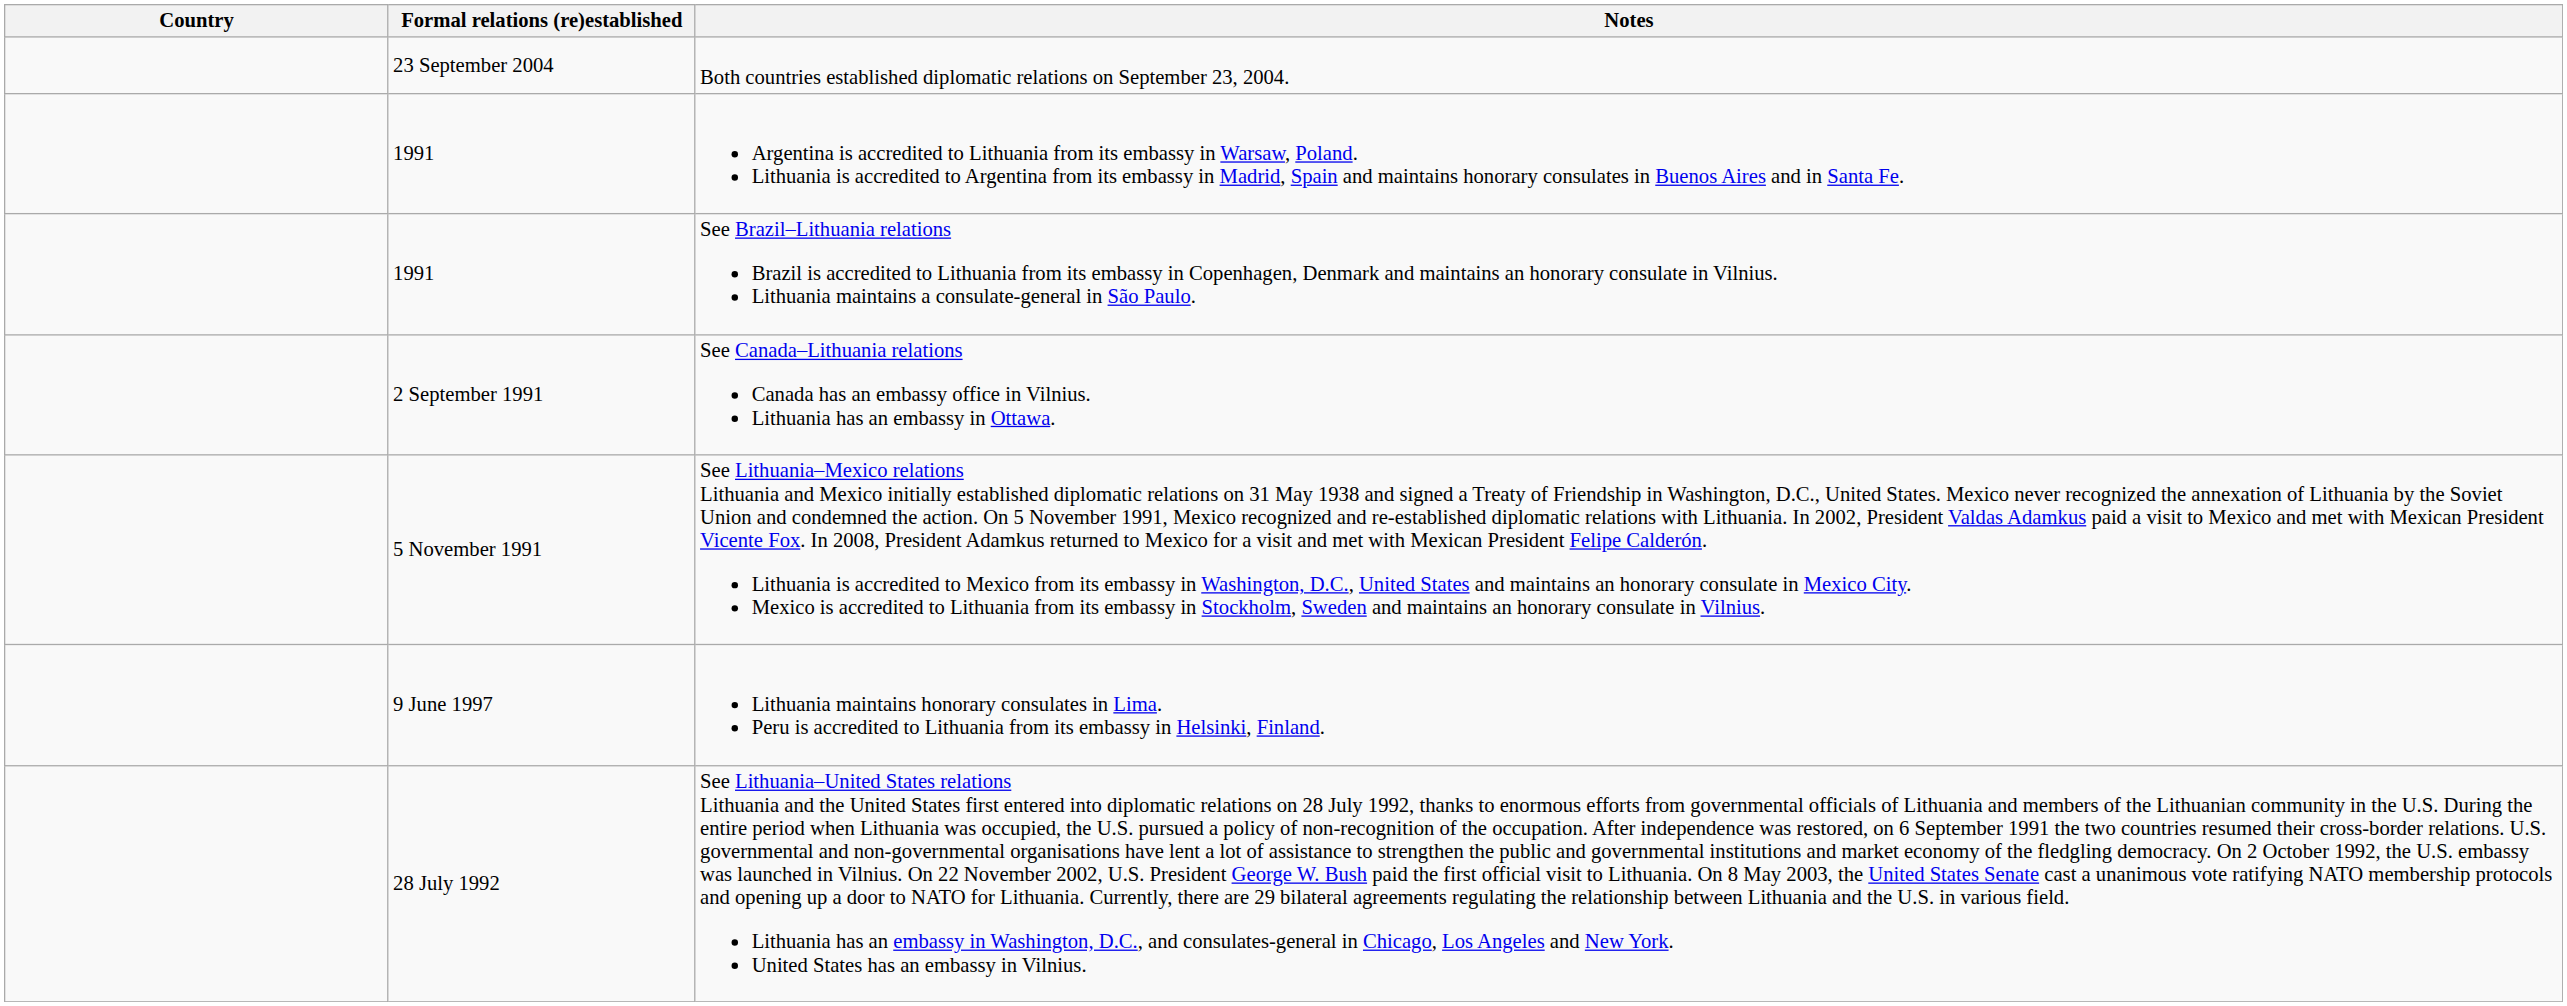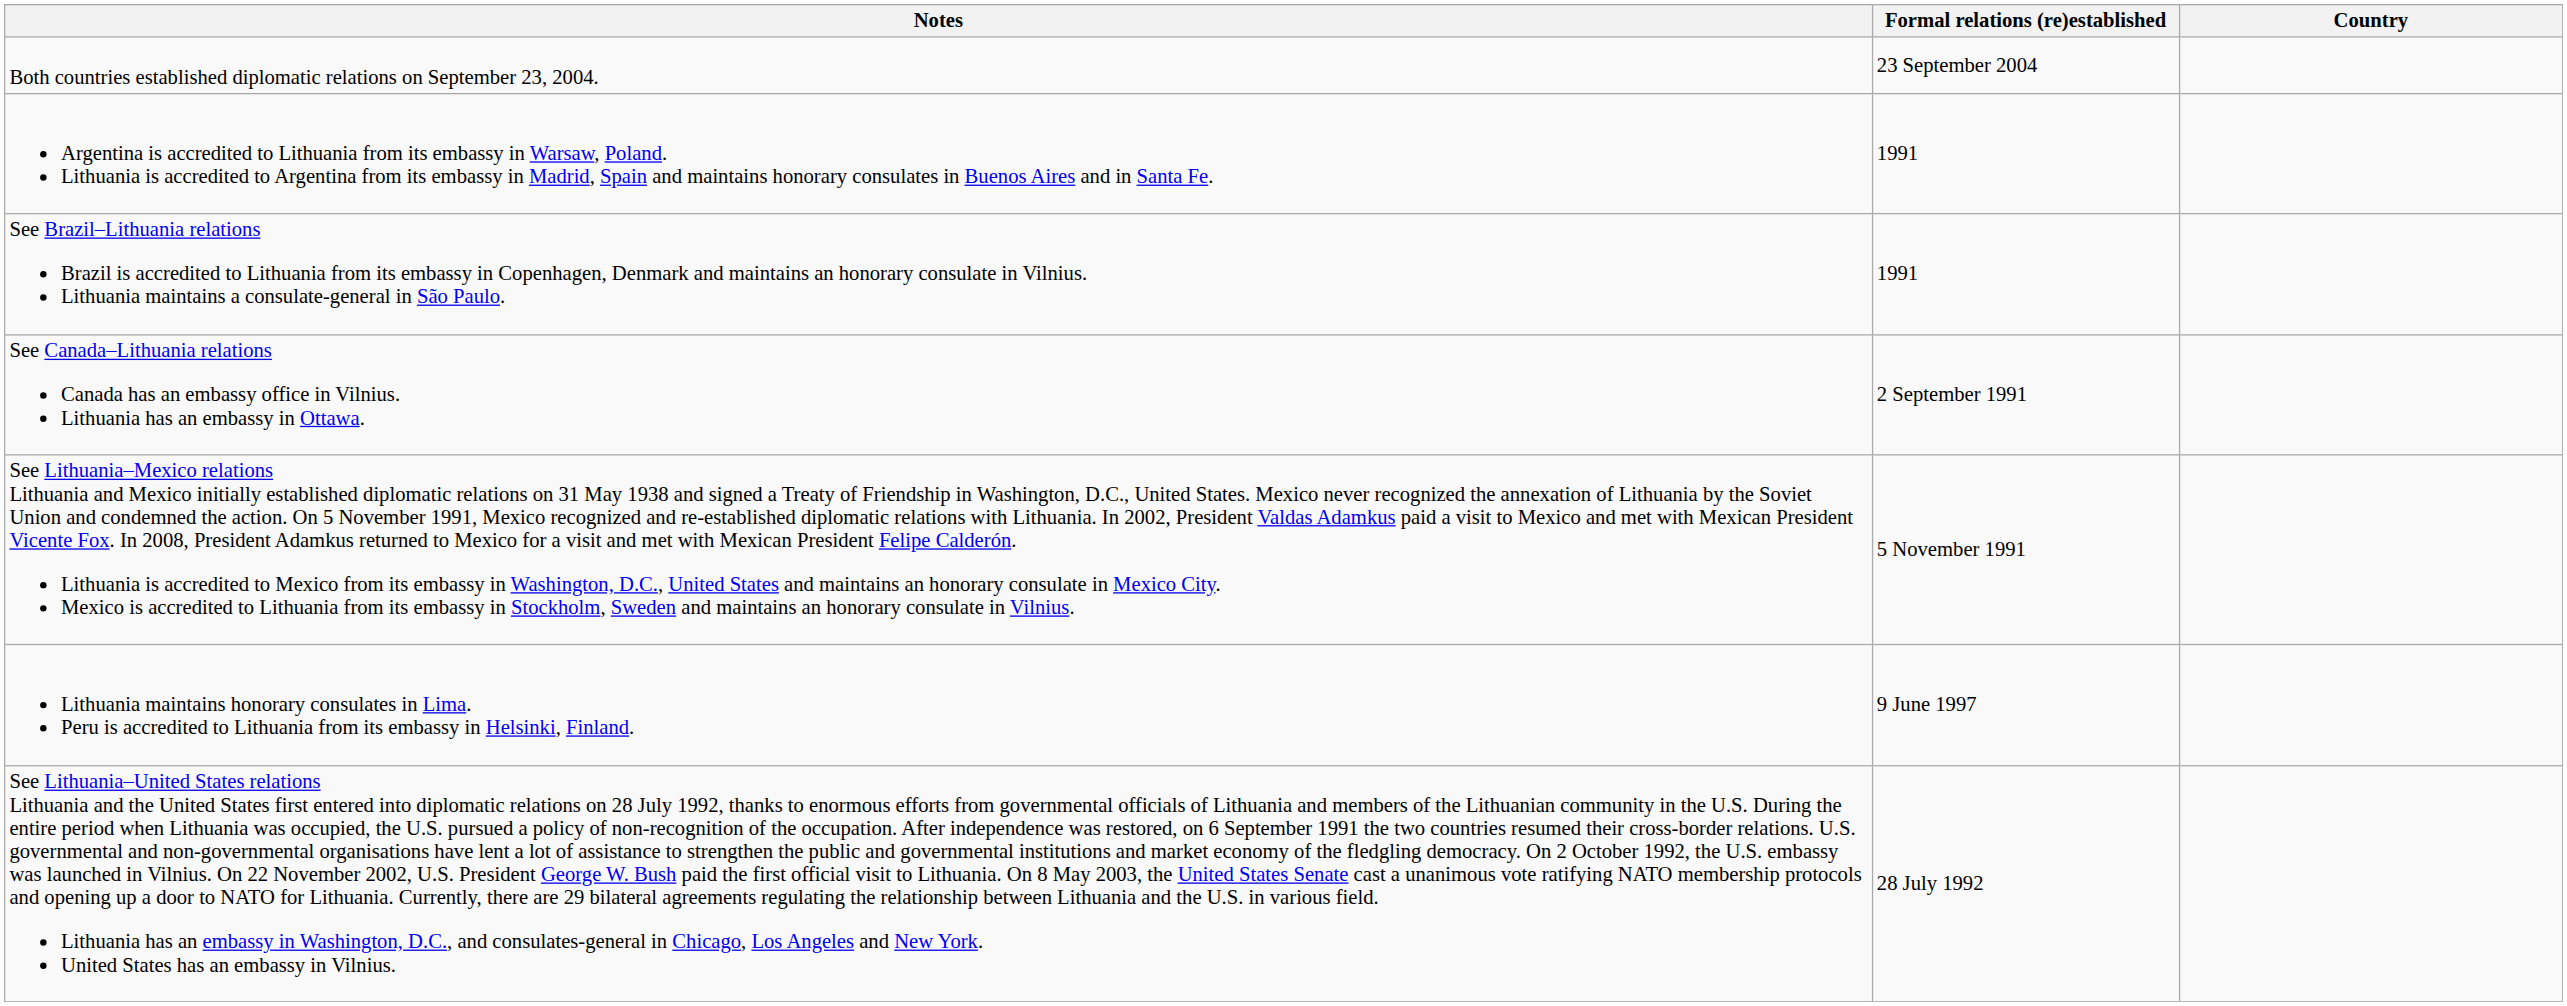columns swapped: (196, 20) <-> (1629, 20)
